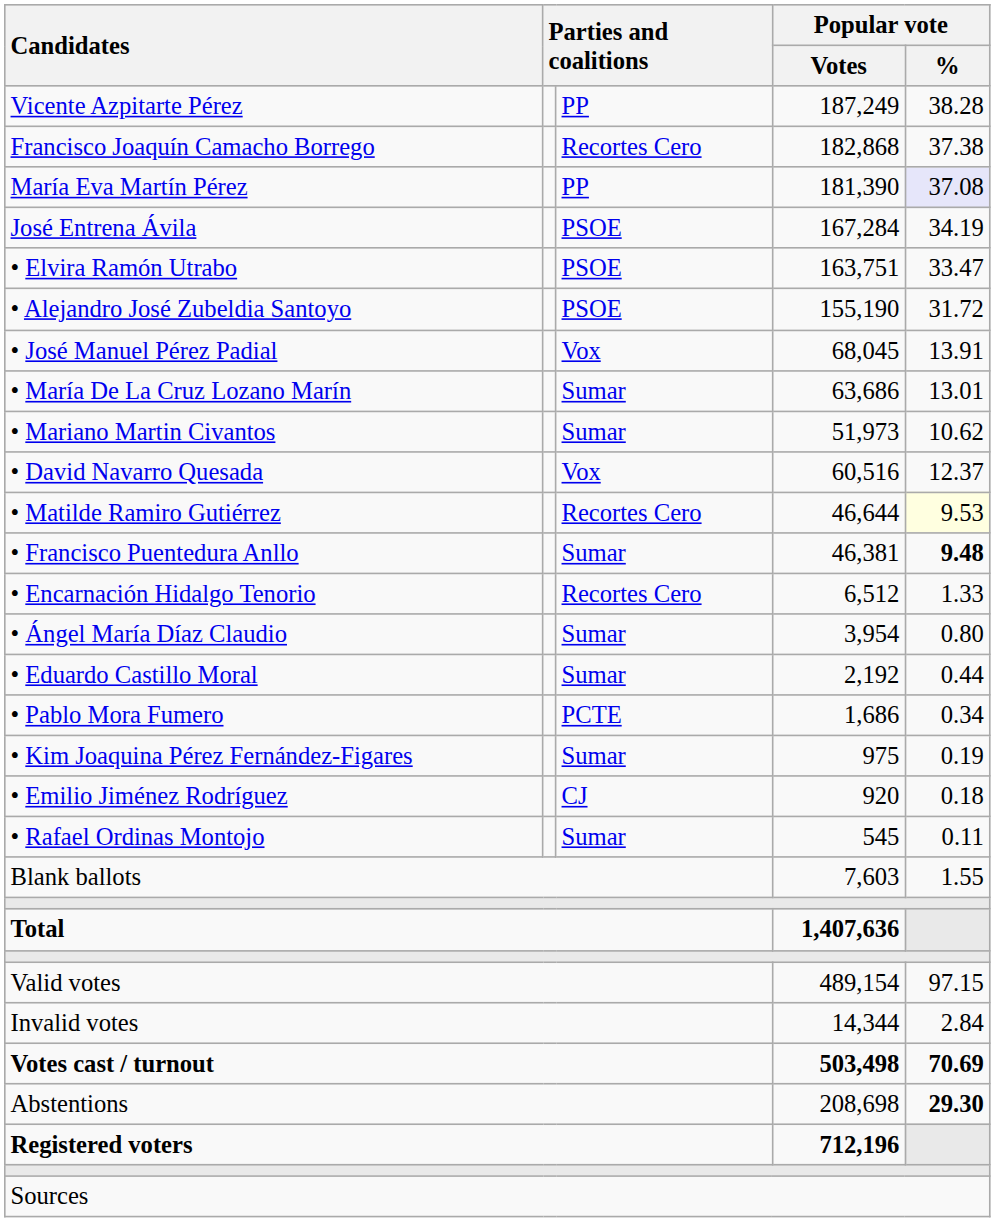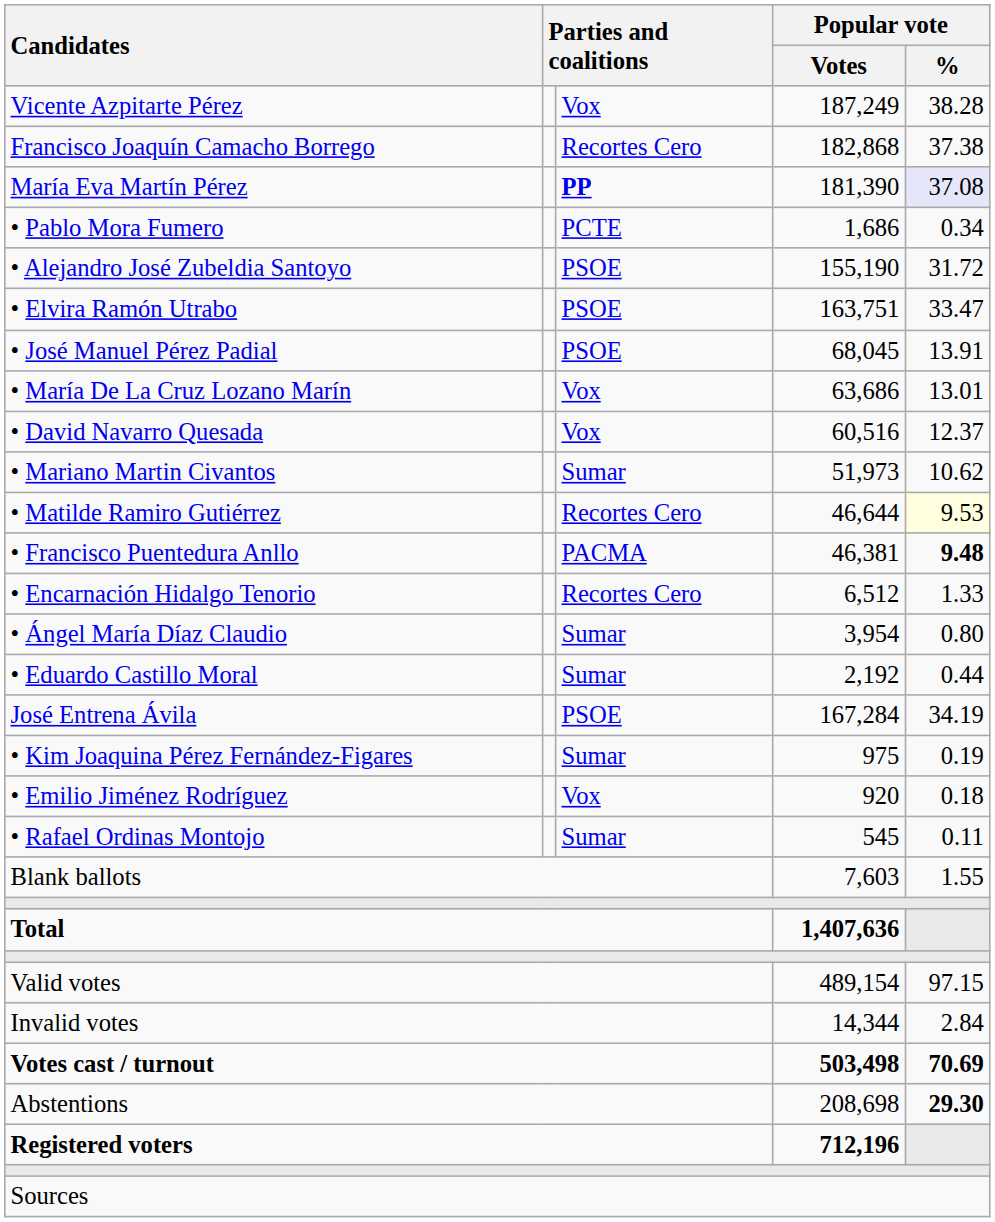(575, 106) PP -> (581, 106) Vox
(575, 187) normal -> (577, 187) bold
rows swapped: (103, 227) <-> (117, 715)
rows swapped: (124, 268) <-> (181, 309)
(581, 349) Vox -> (592, 349) PSOE
(594, 390) Sumar -> (581, 390) Vox
rows swapped: (137, 471) <-> (143, 431)
(594, 552) Sumar -> (604, 552) PACMA
(575, 796) CJ -> (581, 796) Vox
